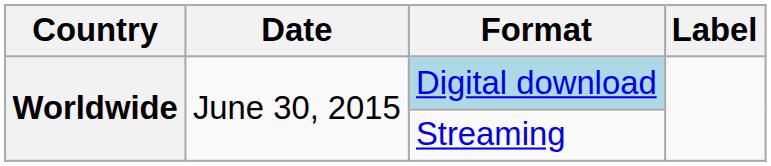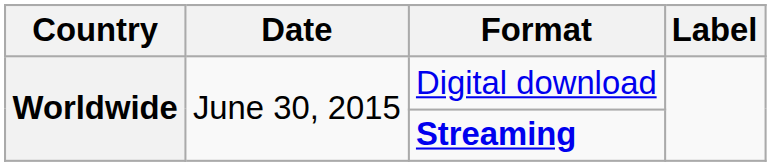(536, 82) lightblue background -> (536, 82) no background
(491, 134) normal -> (496, 134) bold
